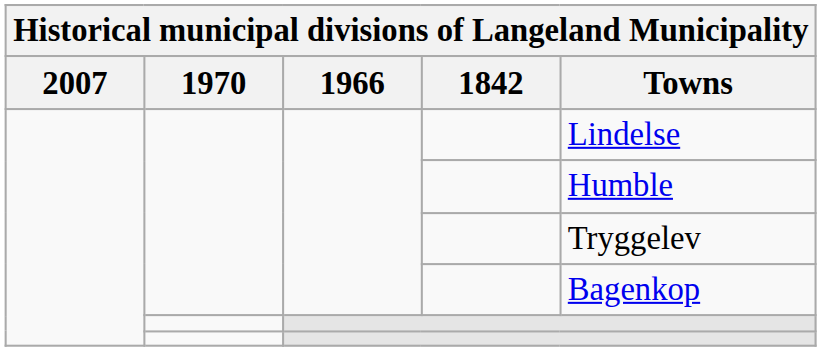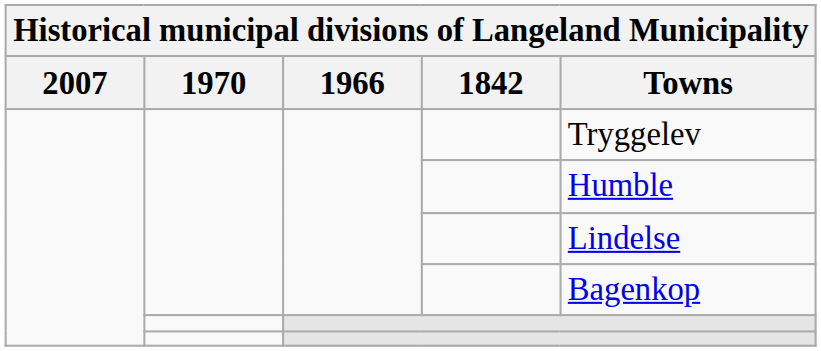(624, 133) Lindelse -> (634, 133) Tryggelev
(634, 237) Tryggelev -> (624, 237) Lindelse
